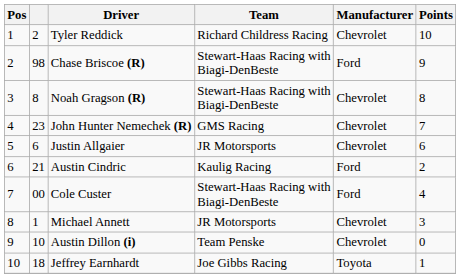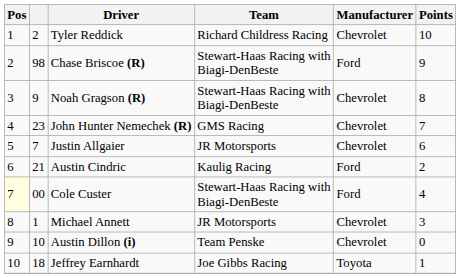(35, 97) 8 -> (35, 97) 9
(35, 145) 6 -> (35, 145) 7
(11, 194) no background -> (11, 194) lightyellow background
